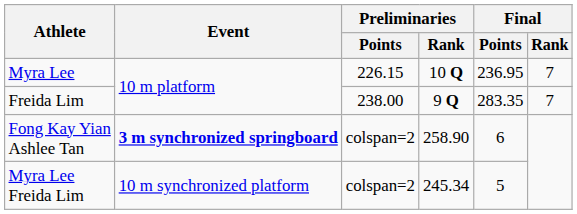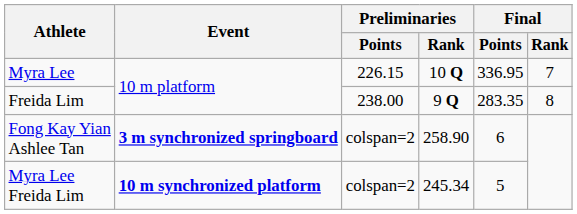(500, 72) 236.95 -> (500, 72) 336.95
(550, 100) 7 -> (550, 100) 8
(214, 186) normal -> (220, 186) bold
